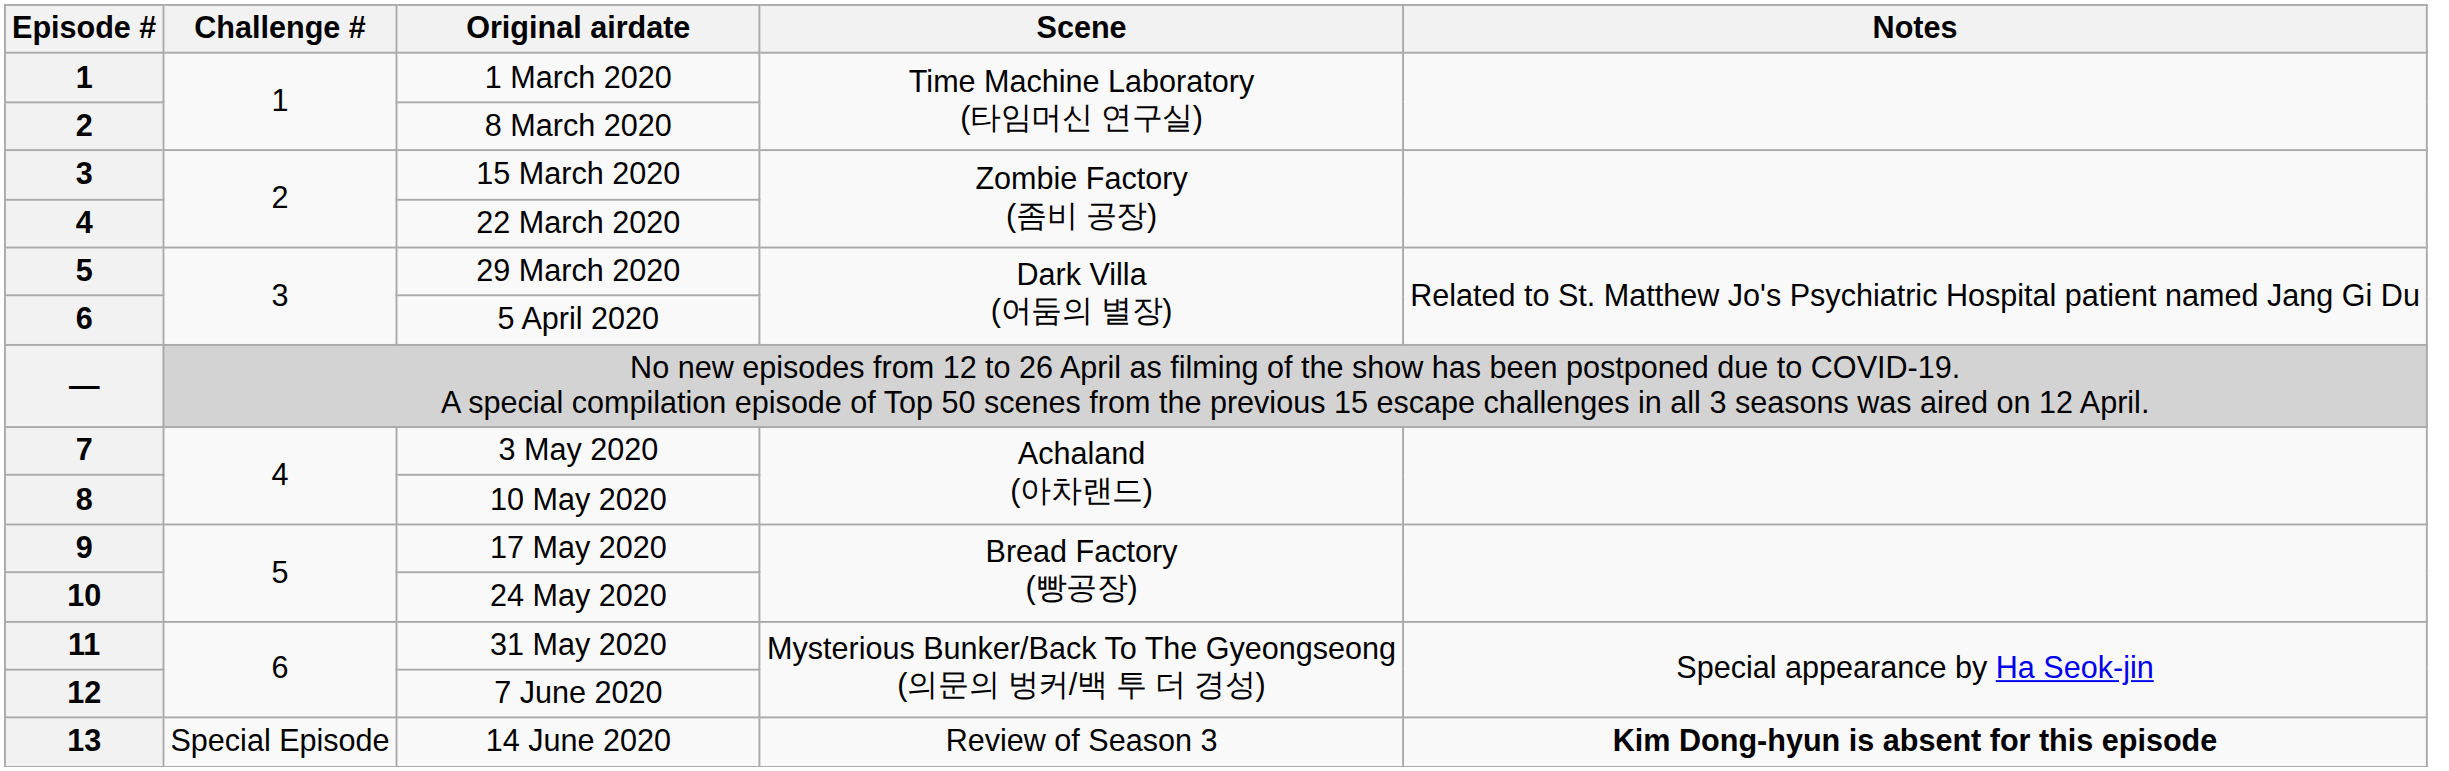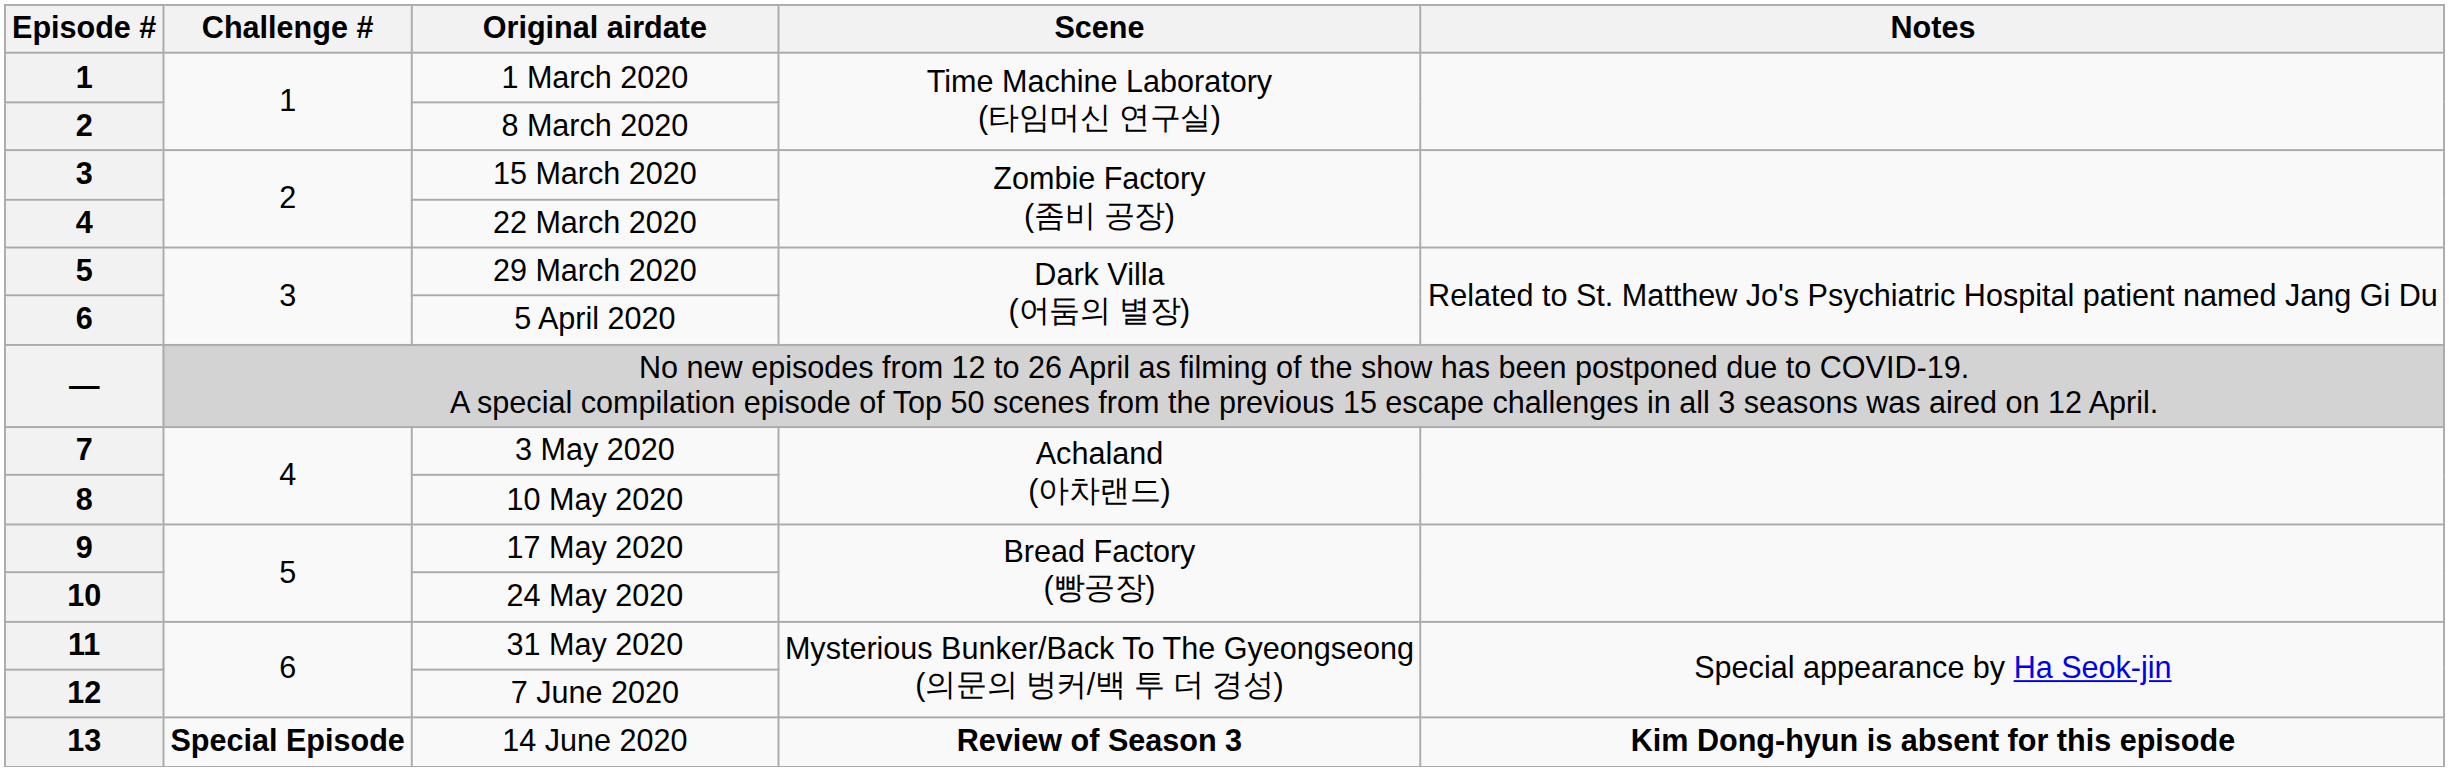(280, 741) normal -> (288, 741) bold
(1082, 741) normal -> (1099, 741) bold
